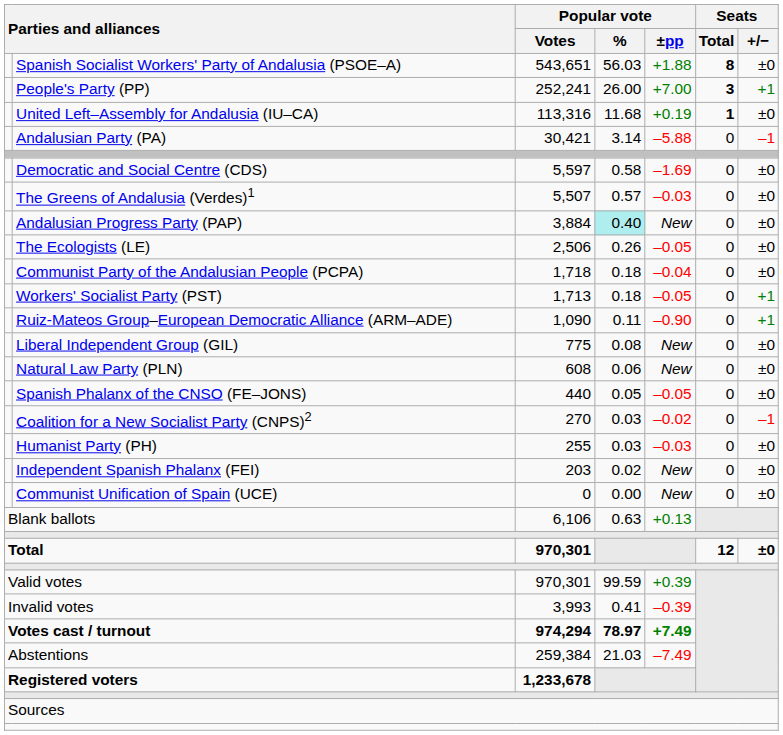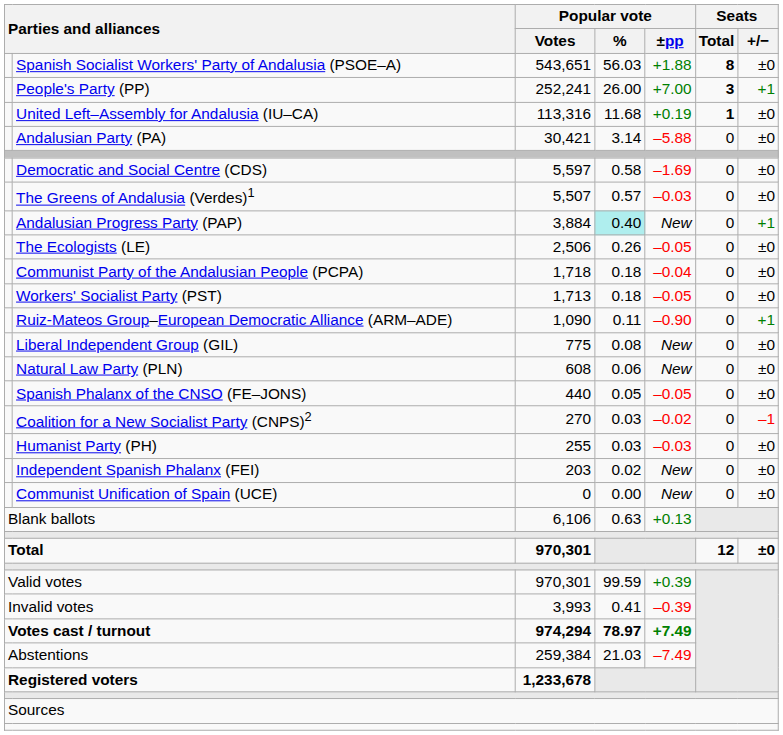(766, 138) –1 -> (766, 138) ±0
(766, 222) ±0 -> (766, 222) +1
(766, 295) +1 -> (766, 295) ±0
